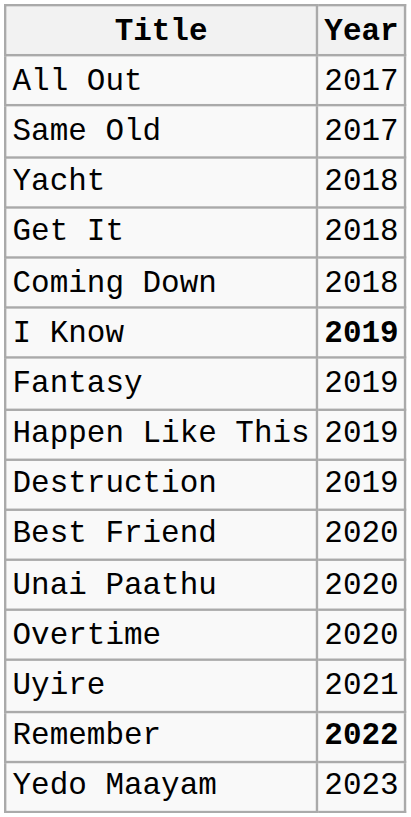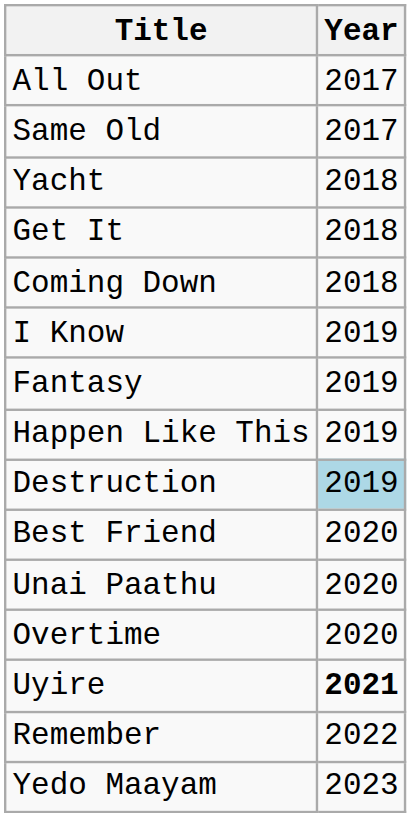(362, 333) bold -> (362, 333) normal
(362, 484) no background -> (362, 484) lightblue background
(362, 686) normal -> (362, 686) bold
(362, 736) bold -> (362, 736) normal
